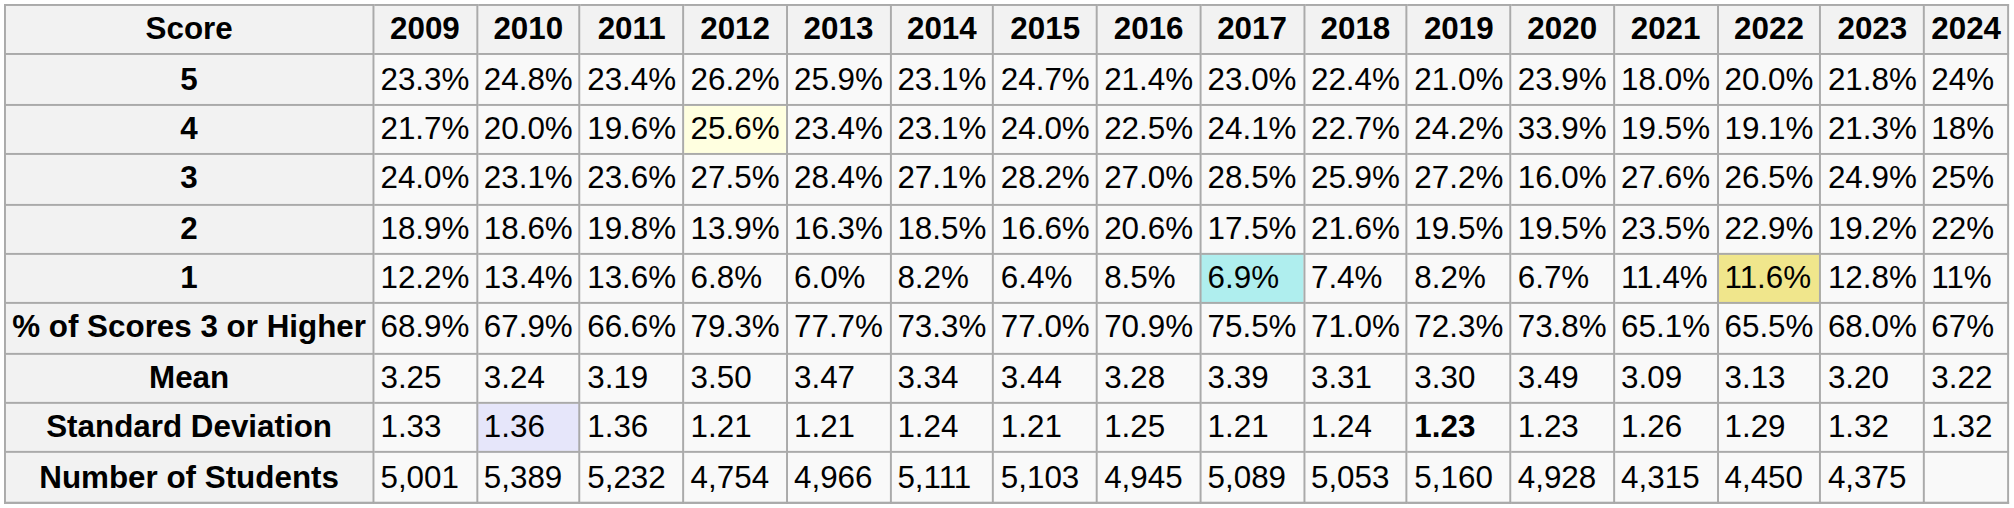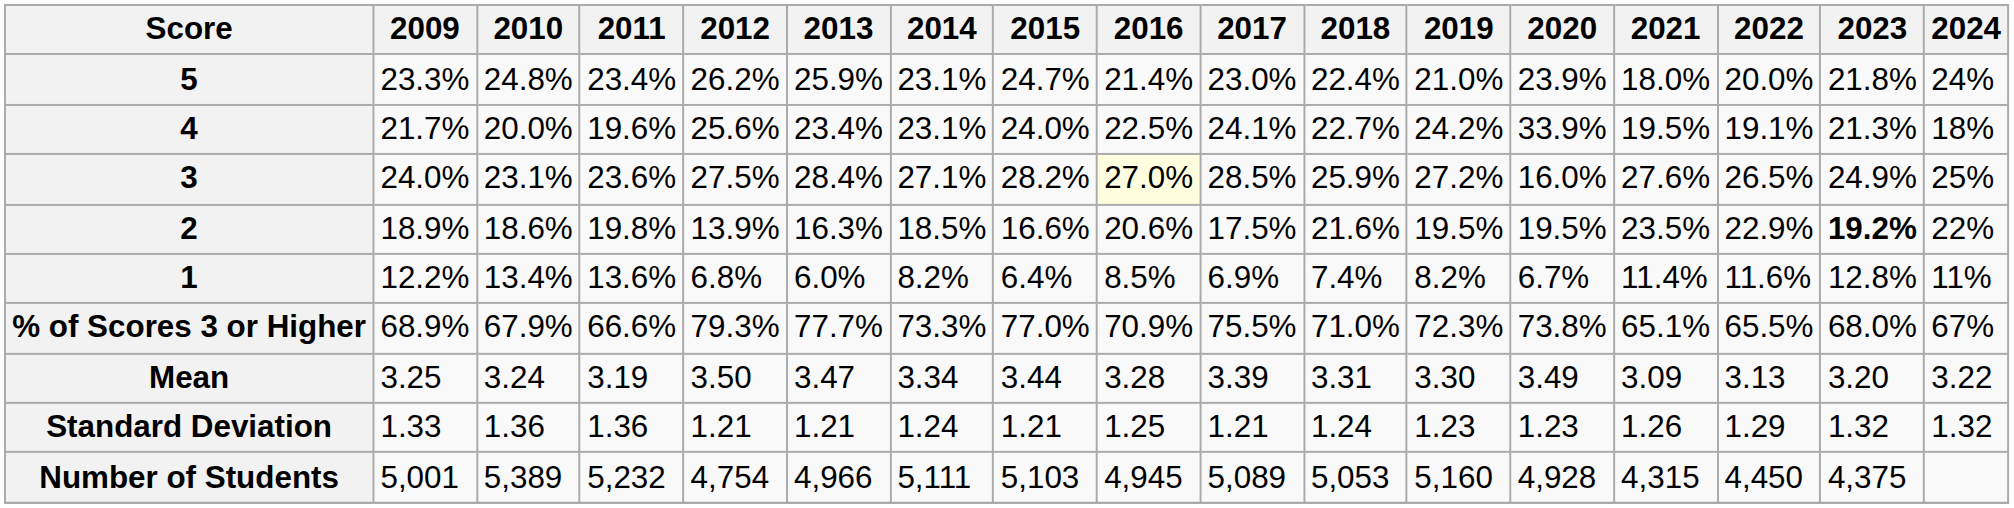(735, 128) lightyellow background -> (735, 128) no background
(1149, 178) no background -> (1149, 178) lightyellow background
(1872, 228) normal -> (1872, 228) bold
(1243, 278) paleturquoise background -> (1243, 278) no background
(1768, 278) khaki background -> (1768, 278) no background
(514, 427) lavender background -> (514, 427) no background
(1445, 427) bold -> (1445, 427) normal
